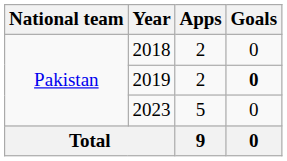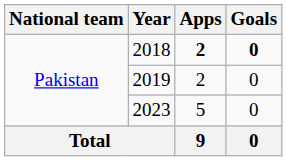(201, 49) normal -> (201, 49) bold
(254, 49) normal -> (254, 49) bold
(254, 79) bold -> (254, 79) normal
